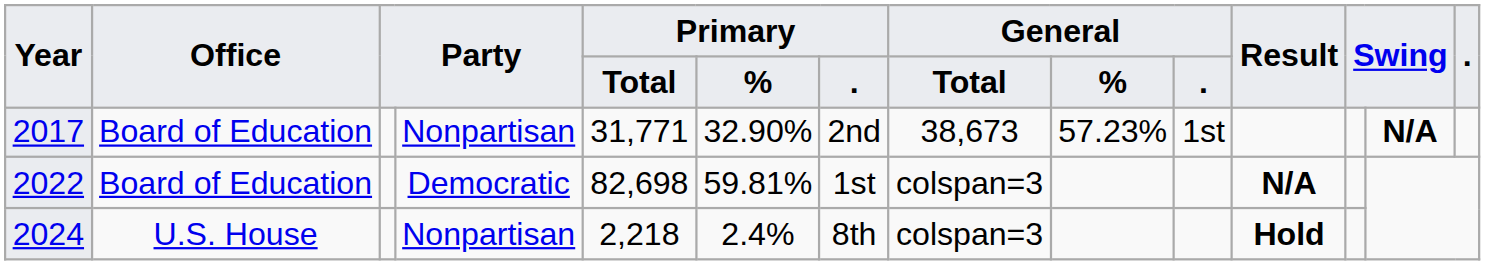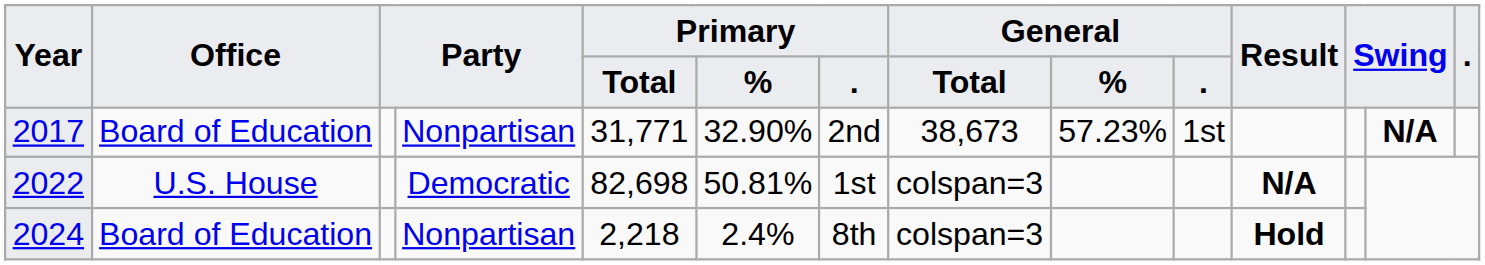(236, 183) Board of Education -> (236, 183) U.S. House
(758, 183) 59.81% -> (758, 183) 50.81%
(236, 234) U.S. House -> (236, 234) Board of Education
